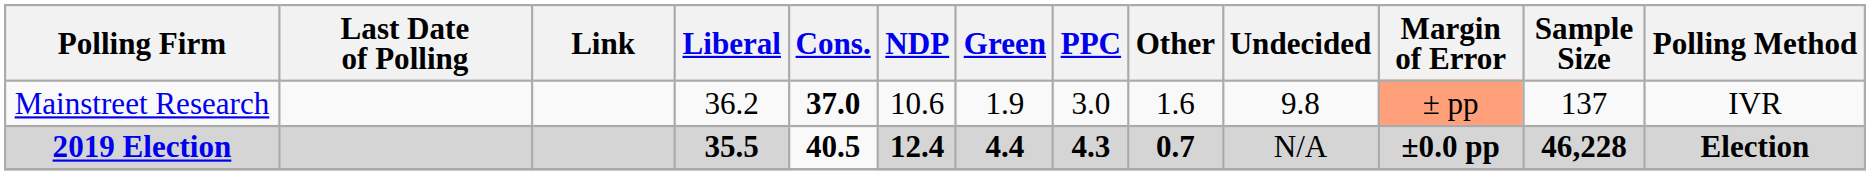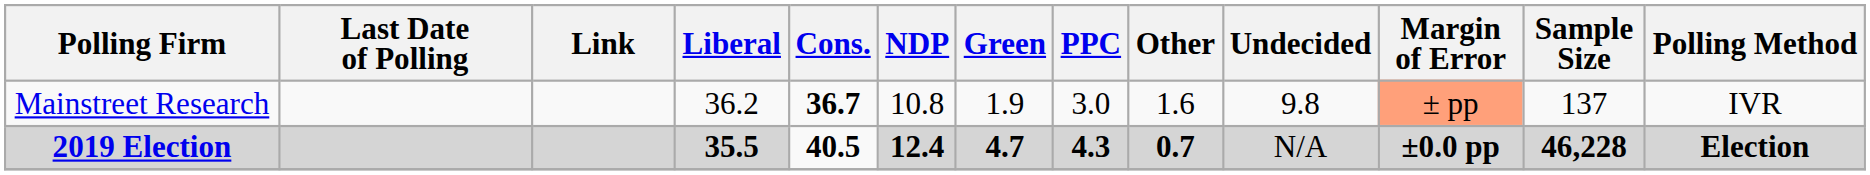(833, 103) 37.0 -> (833, 103) 36.7
(917, 103) 10.6 -> (917, 103) 10.8
(1005, 148) 4.4 -> (1005, 148) 4.7
